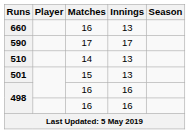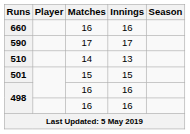(127, 28) 13 -> (127, 28) 16
(127, 74) 13 -> (127, 74) 15
